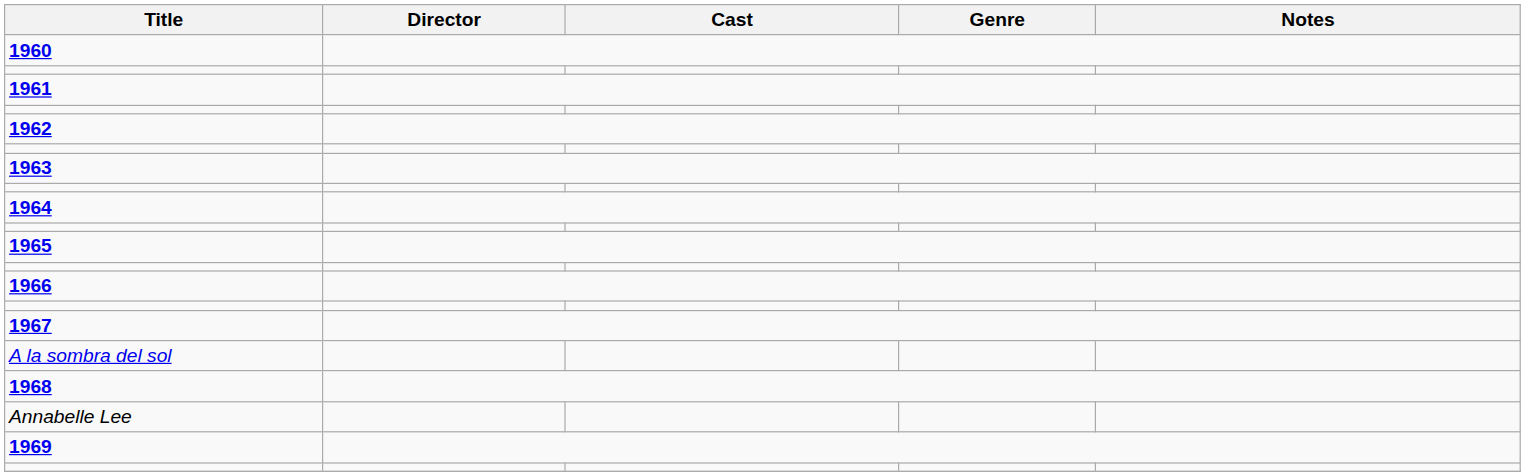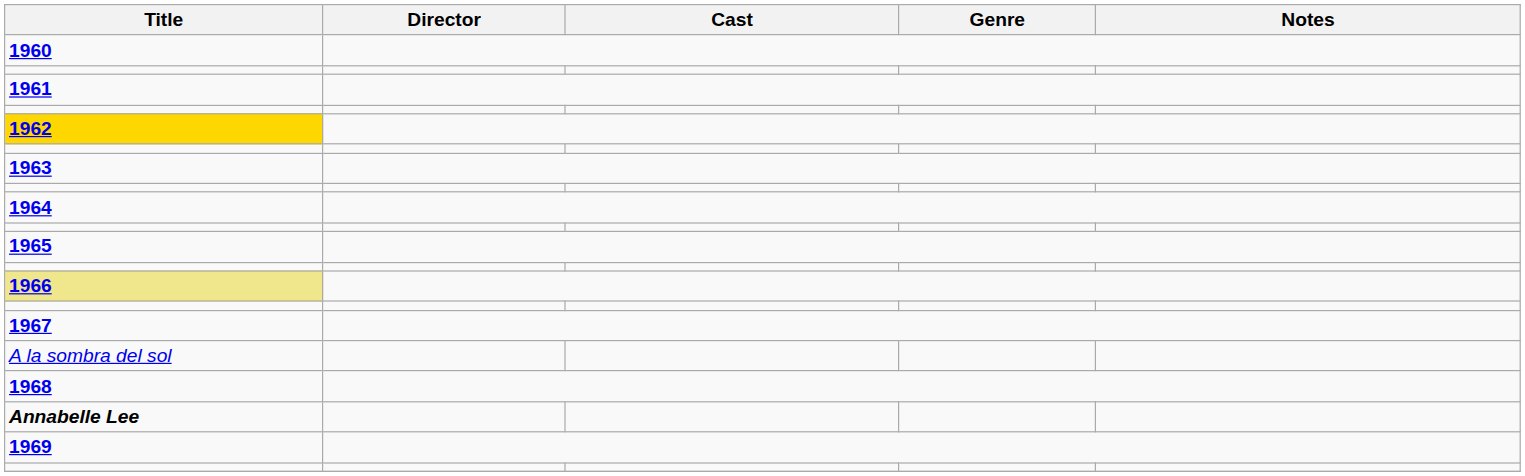(30, 128) no background -> (30, 128) gold background
(30, 285) no background -> (30, 285) khaki background
(70, 416) normal -> (74, 416) bold
